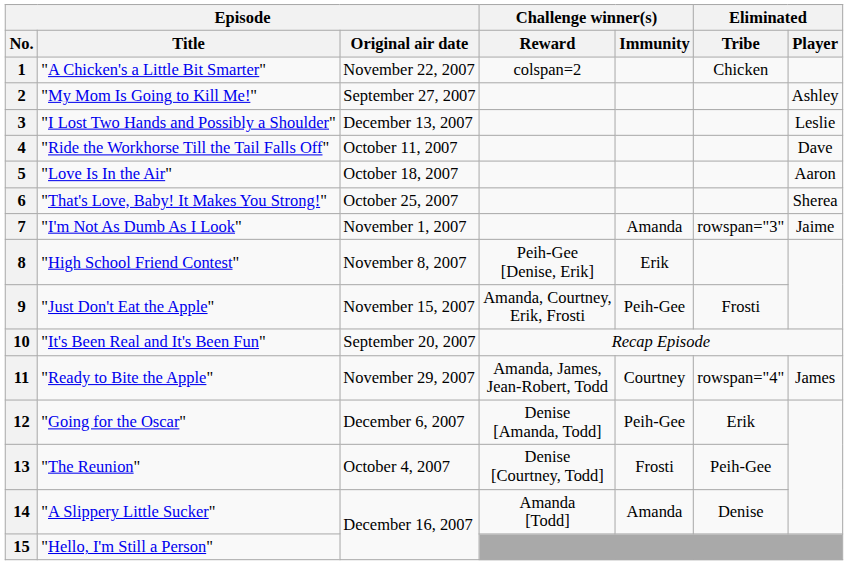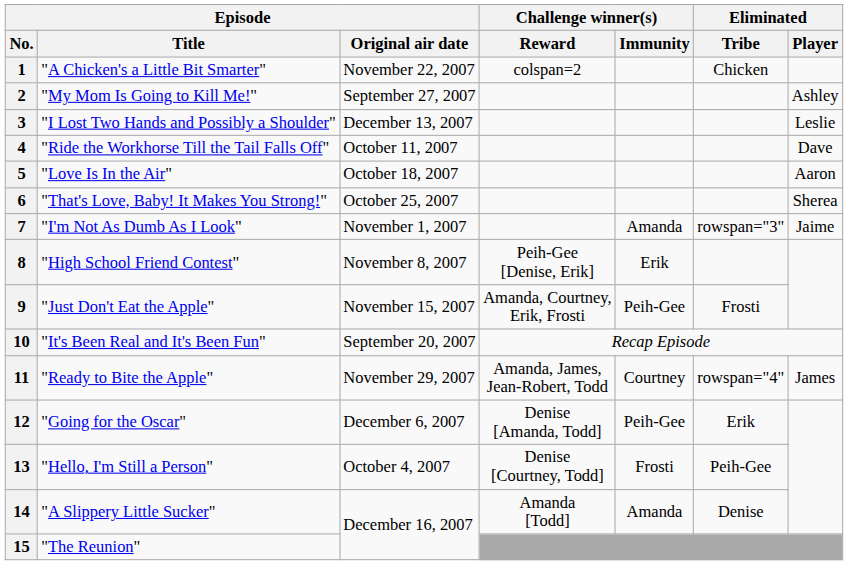(91, 466) "The Reunion" -> (127, 466) "Hello, I'm Still a Person"
(127, 546) "Hello, I'm Still a Person" -> (91, 546) "The Reunion"
